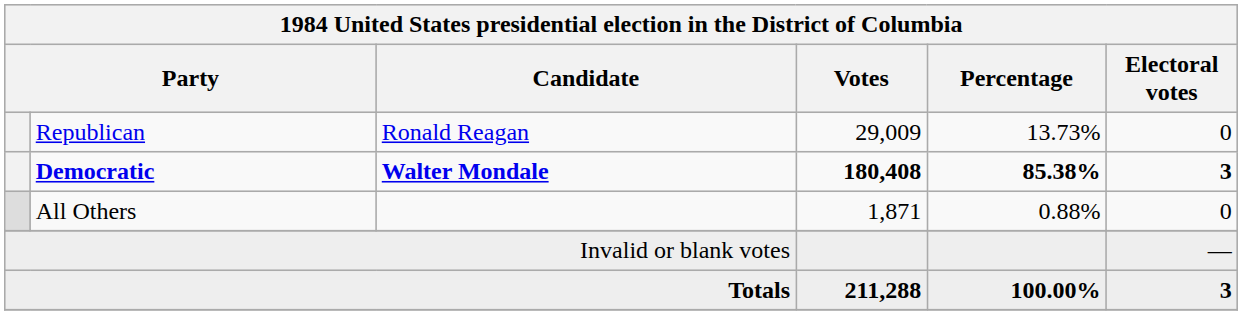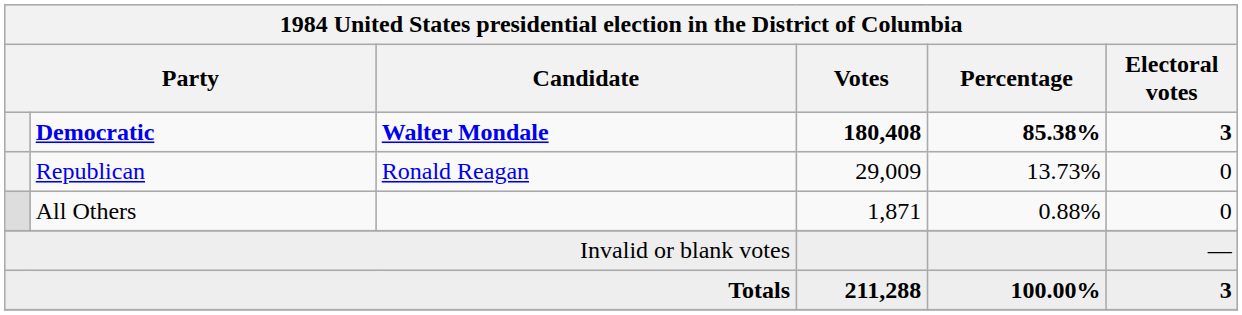rows swapped: (95, 171) <-> (90, 132)
